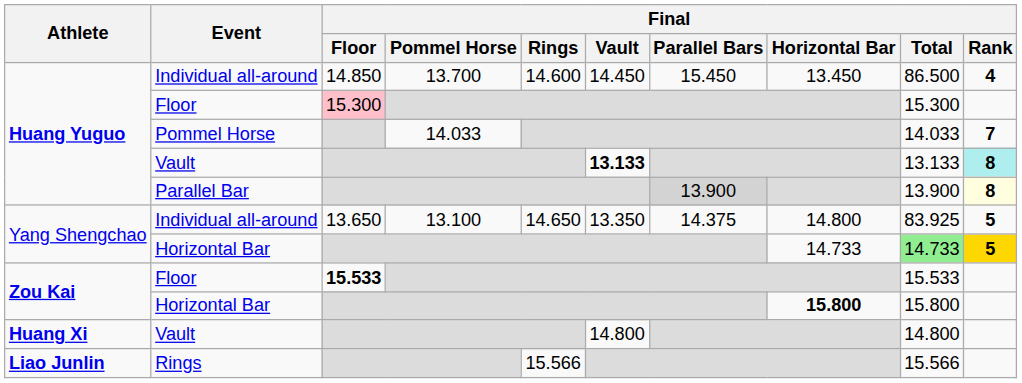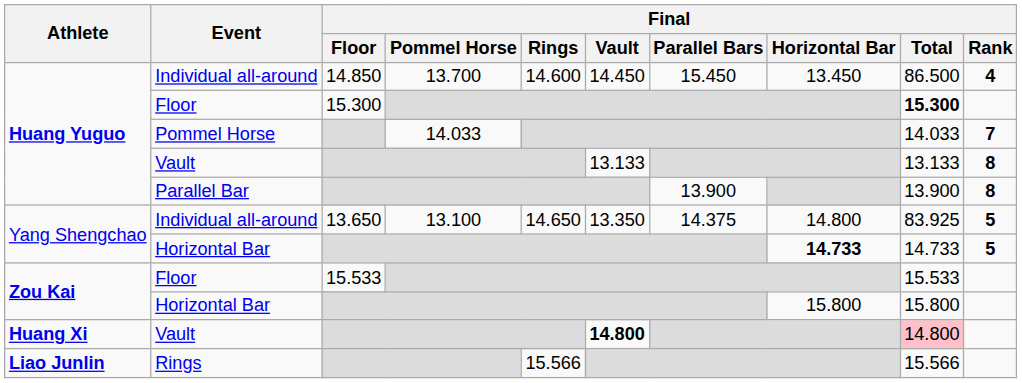(354, 105) pink background -> (354, 105) no background
(932, 105) normal -> (932, 105) bold
(617, 163) bold -> (617, 163) normal
(990, 163) paleturquoise background -> (990, 163) no background
(708, 191) lightgrey background -> (708, 191) no background
(990, 191) lightyellow background -> (990, 191) no background
(834, 249) normal -> (834, 249) bold
(932, 249) lightgreen background -> (932, 249) no background
(990, 249) gold background -> (990, 249) no background
(354, 277) bold -> (354, 277) normal
(834, 306) bold -> (834, 306) normal
(617, 335) normal -> (617, 335) bold
(932, 335) no background -> (932, 335) pink background
